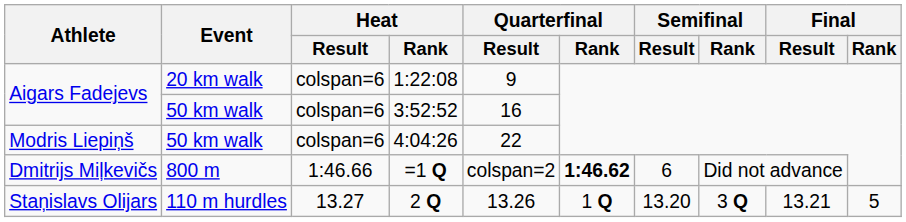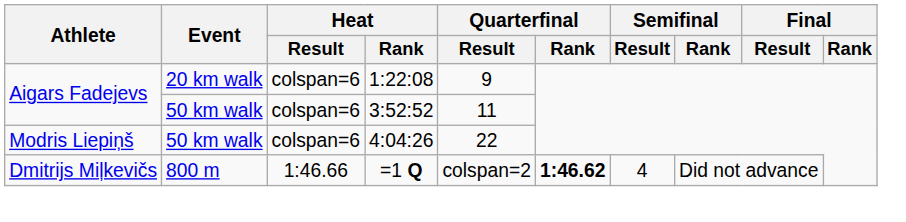(511, 110) 16 -> (487, 110) 11
(667, 171) 6 -> (642, 171) 4
- row: (426, 201)
